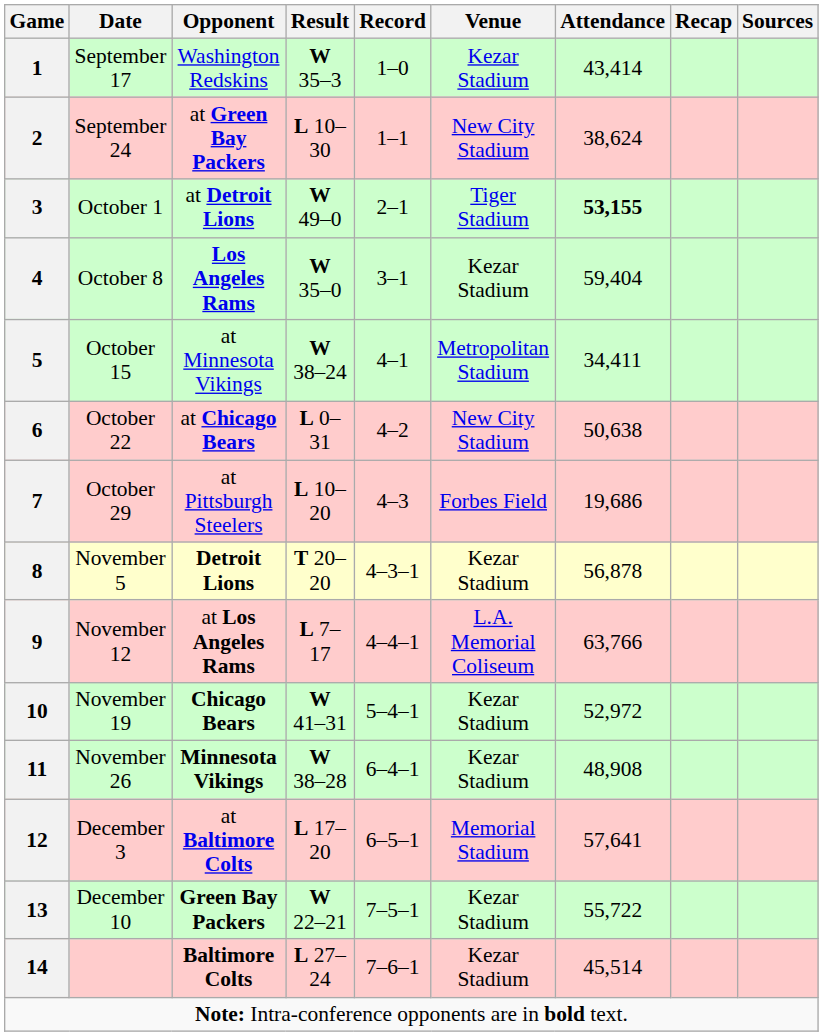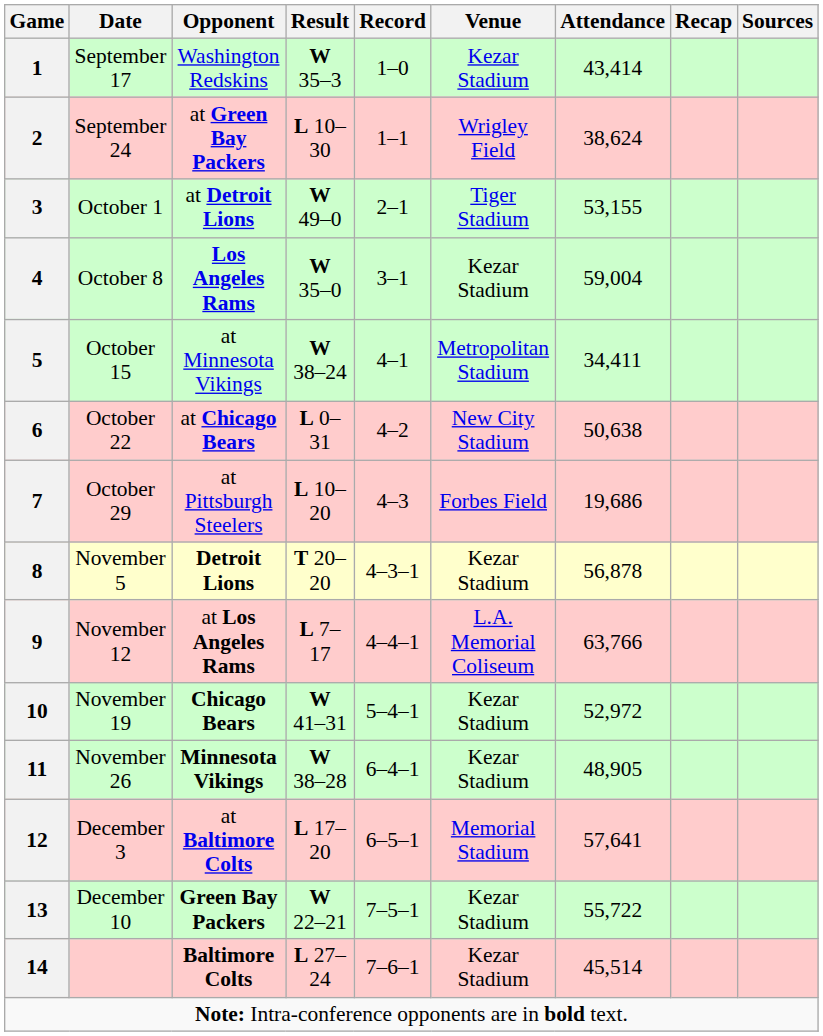(493, 137) New City Stadium -> (493, 137) Wrigley Field
(613, 207) bold -> (613, 207) normal
(613, 278) 59,404 -> (613, 278) 59,004
(613, 769) 48,908 -> (613, 769) 48,905
